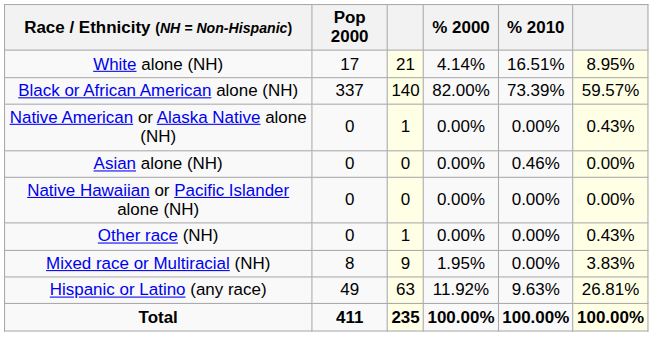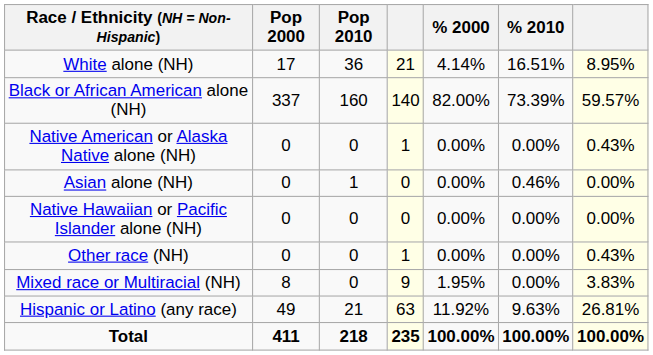+ column: (354, 27)
